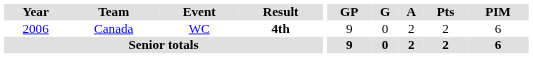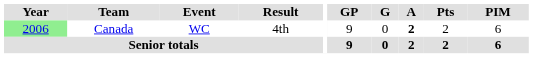(36, 28) no background -> (36, 28) lightgreen background
(281, 28) bold -> (281, 28) normal
(411, 28) normal -> (411, 28) bold
